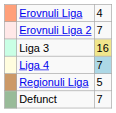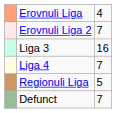(103, 48) khaki background -> (103, 48) no background
(100, 65) lightblue background -> (100, 65) no background
